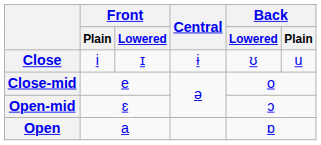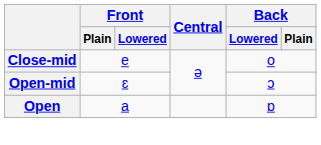- row: (42, 60)
